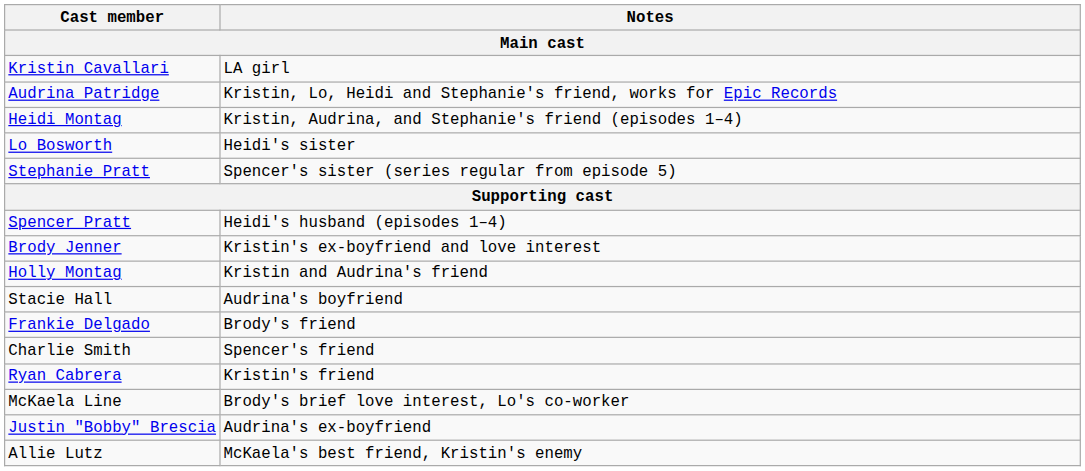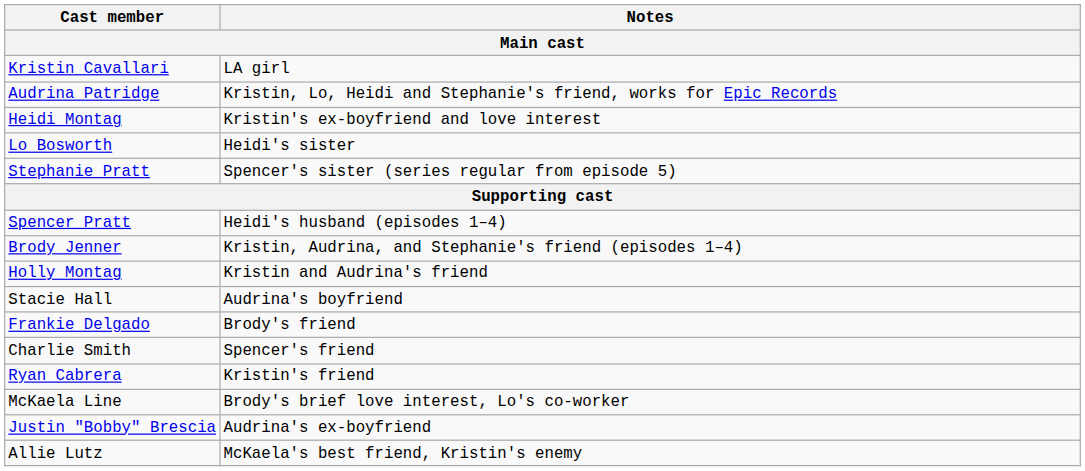(483, 120) Kristin, Audrina, and Stephanie's friend (episodes 1–4) -> (412, 120) Kristin's ex-boyfriend and love interest
(412, 248) Kristin's ex-boyfriend and love interest -> (483, 248) Kristin, Audrina, and Stephanie's friend (episodes 1–4)
